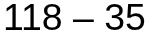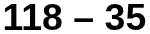(74, 17) normal -> (74, 17) bold
